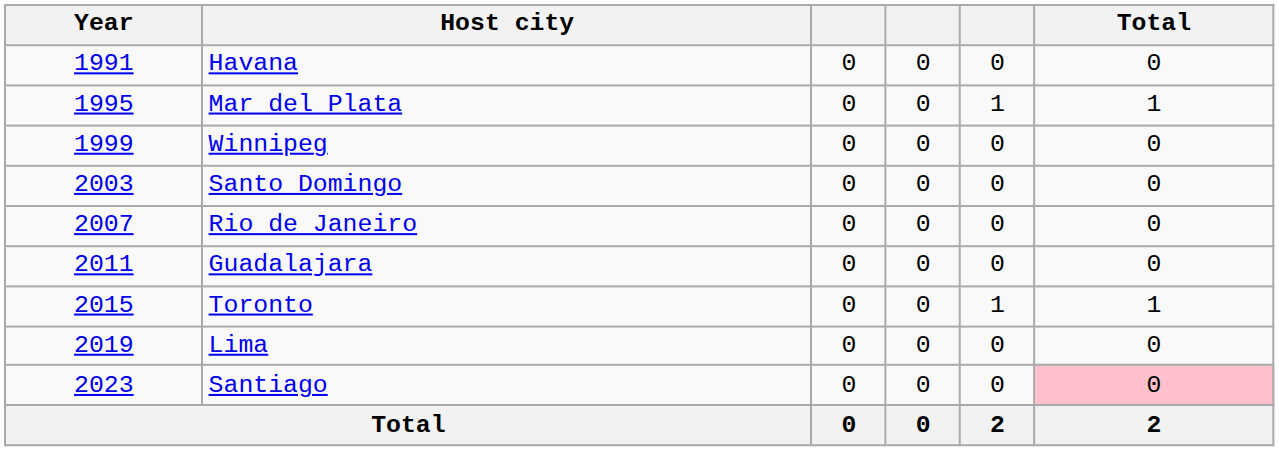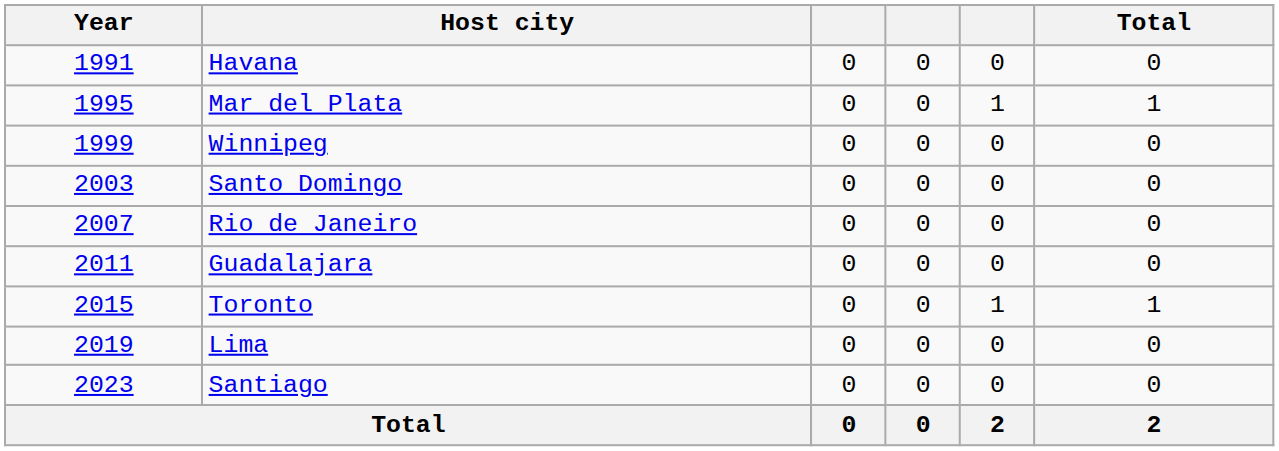(1154, 386) pink background -> (1154, 386) no background
